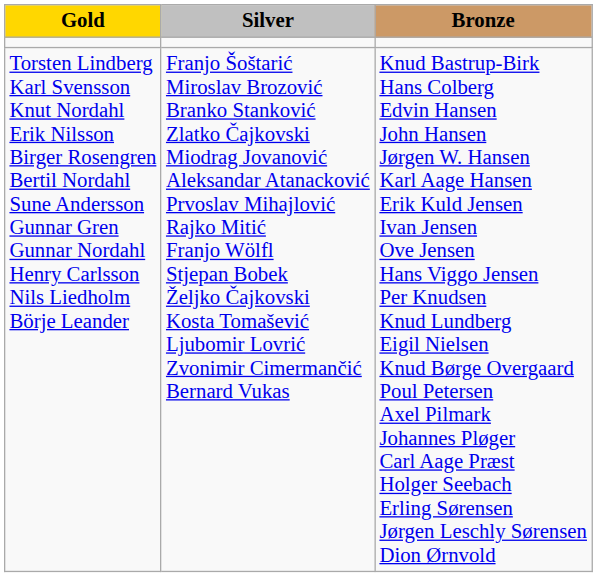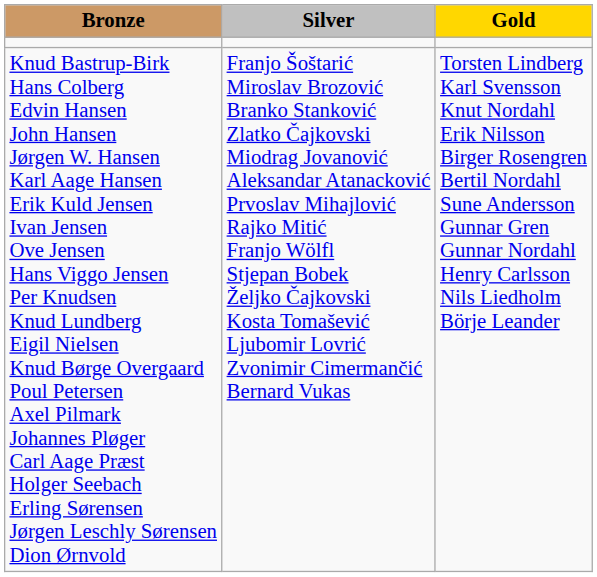columns swapped: (83, 20) <-> (483, 20)
